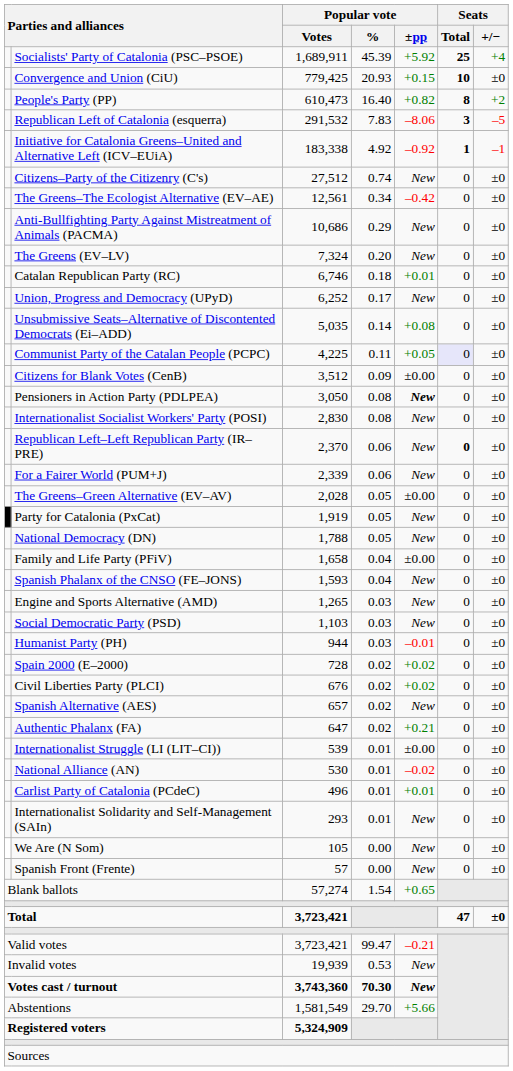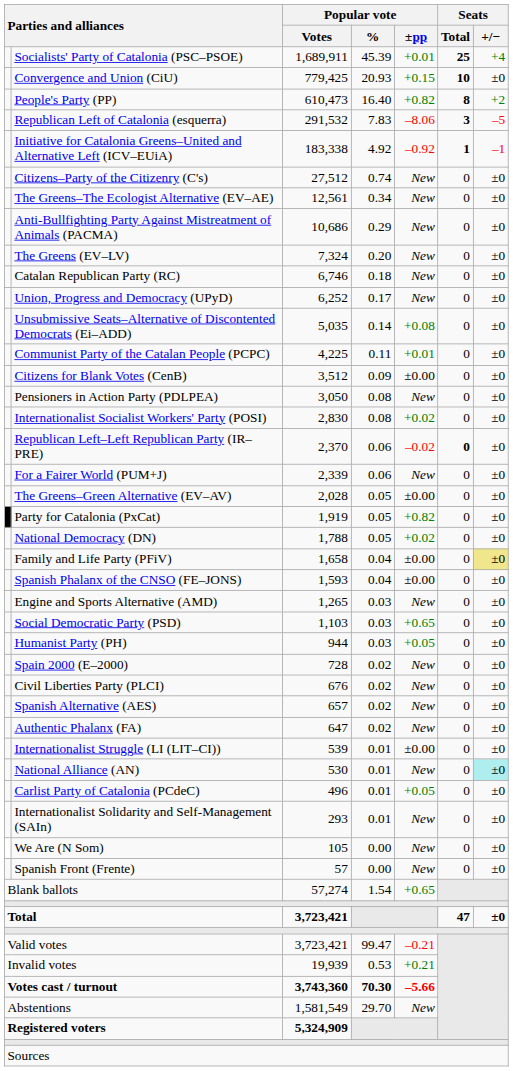(419, 57) +5.92 -> (419, 57) +0.01
(420, 198) –0.42 -> (423, 198) New
(419, 276) +0.01 -> (423, 276) New
(419, 354) +0.05 -> (419, 354) +0.01
(467, 354) lavender background -> (467, 354) no background
(423, 396) bold -> (423, 396) normal
(423, 417) New -> (419, 417) +0.02
(423, 446) New -> (420, 446) –0.02
(423, 517) New -> (419, 517) +0.82
(423, 538) New -> (419, 538) +0.02
(498, 559) no background -> (498, 559) khaki background
(423, 580) New -> (420, 580) ±0.00
(423, 622) New -> (419, 622) +0.65
(420, 643) –0.01 -> (419, 643) +0.05
(419, 664) +0.02 -> (423, 664) New
(419, 685) +0.02 -> (423, 685) New
(419, 727) +0.21 -> (423, 727) New
(420, 769) –0.02 -> (423, 769) New
(498, 769) no background -> (498, 769) paleturquoise background
(419, 790) +0.01 -> (419, 790) +0.05
(423, 965) New -> (419, 965) +0.21
(423, 986) New -> (420, 986) –5.66
(419, 1007) +5.66 -> (423, 1007) New
